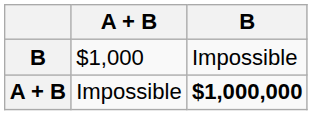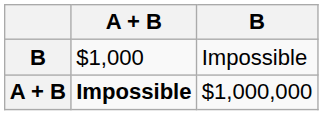(129, 92) normal -> (134, 92) bold
(247, 92) bold -> (257, 92) normal
